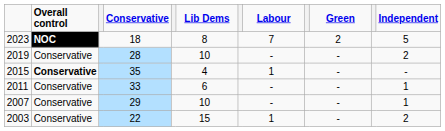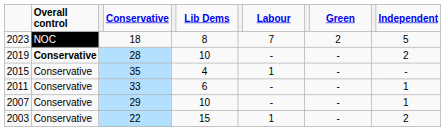(45, 40) bold -> (45, 40) normal
(63, 55) normal -> (65, 55) bold
(65, 71) bold -> (63, 71) normal
